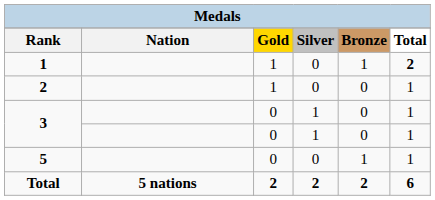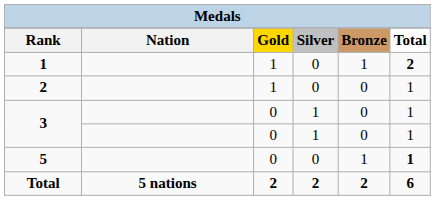(410, 159) normal -> (410, 159) bold
